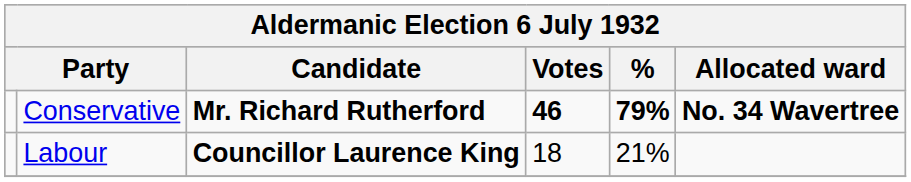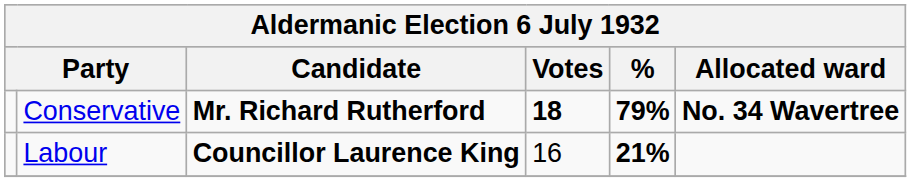(547, 111) 46 -> (547, 111) 18
(547, 153) 18 -> (547, 153) 16
(643, 153) normal -> (643, 153) bold
